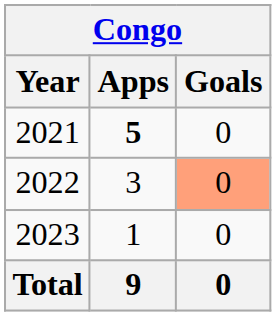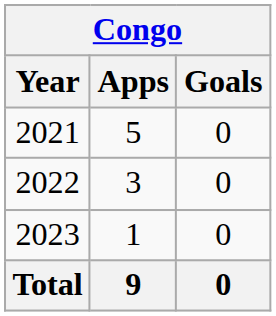(133, 132) bold -> (133, 132) normal
(223, 183) lightsalmon background -> (223, 183) no background
